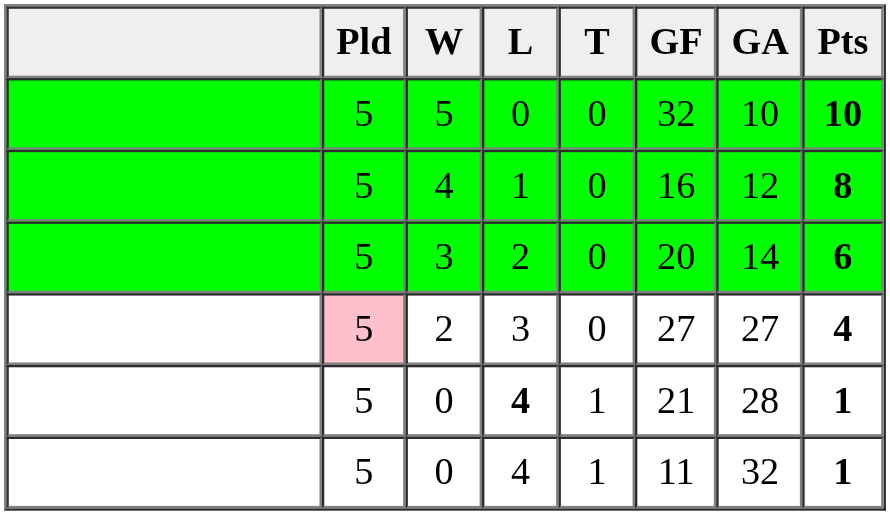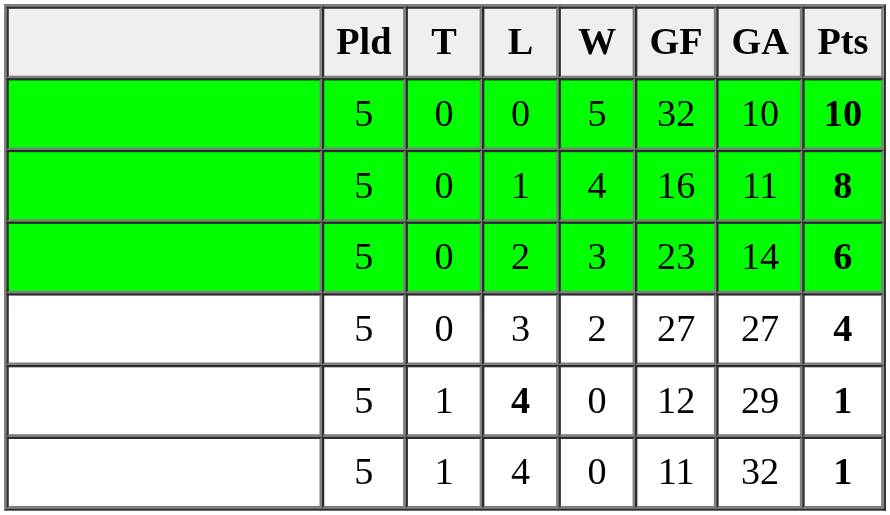columns swapped: (444, 41) <-> (597, 41)
(760, 184) 12 -> (760, 184) 11
(676, 256) 20 -> (676, 256) 23
(364, 328) pink background -> (364, 328) no background
(676, 400) 21 -> (676, 400) 12
(760, 400) 28 -> (760, 400) 29
